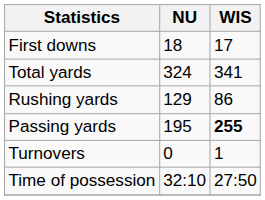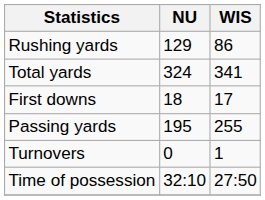rows swapped: (52, 45) <-> (63, 99)
(228, 126) bold -> (228, 126) normal
